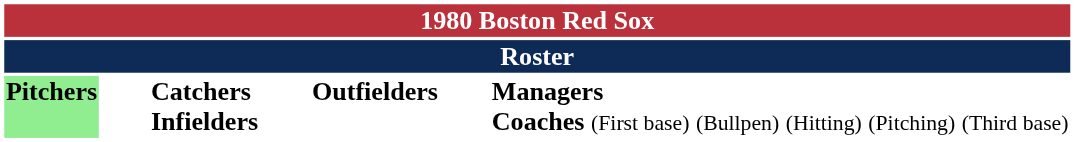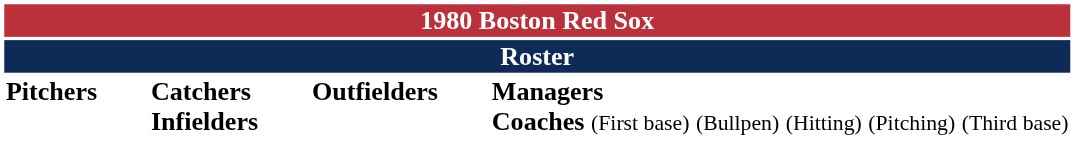(52, 91) lightgreen background -> (52, 91) no background
